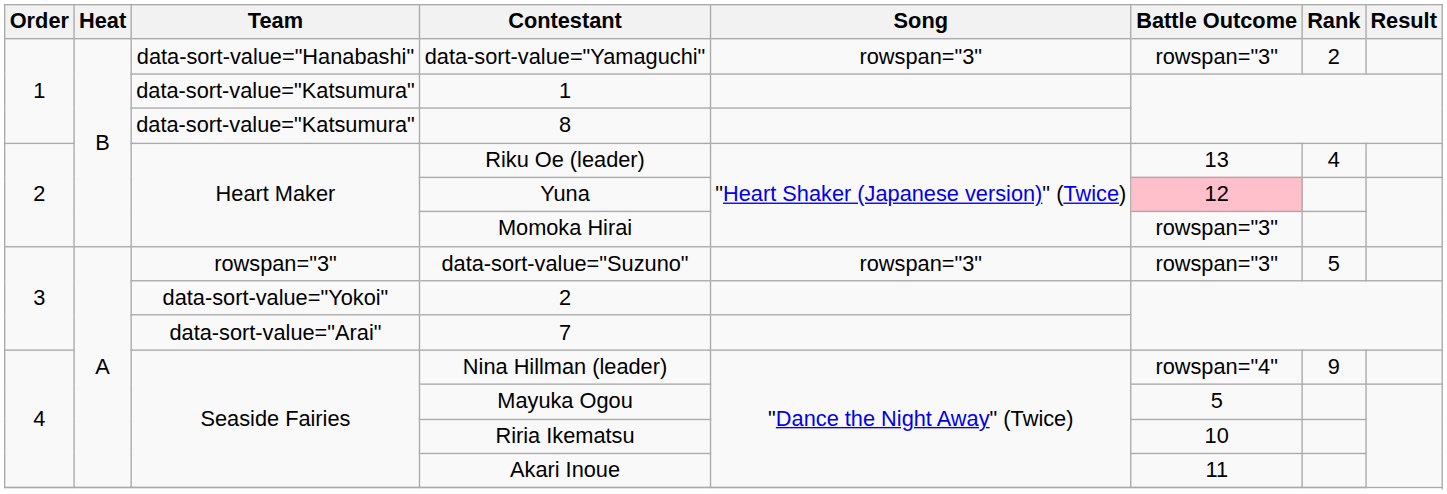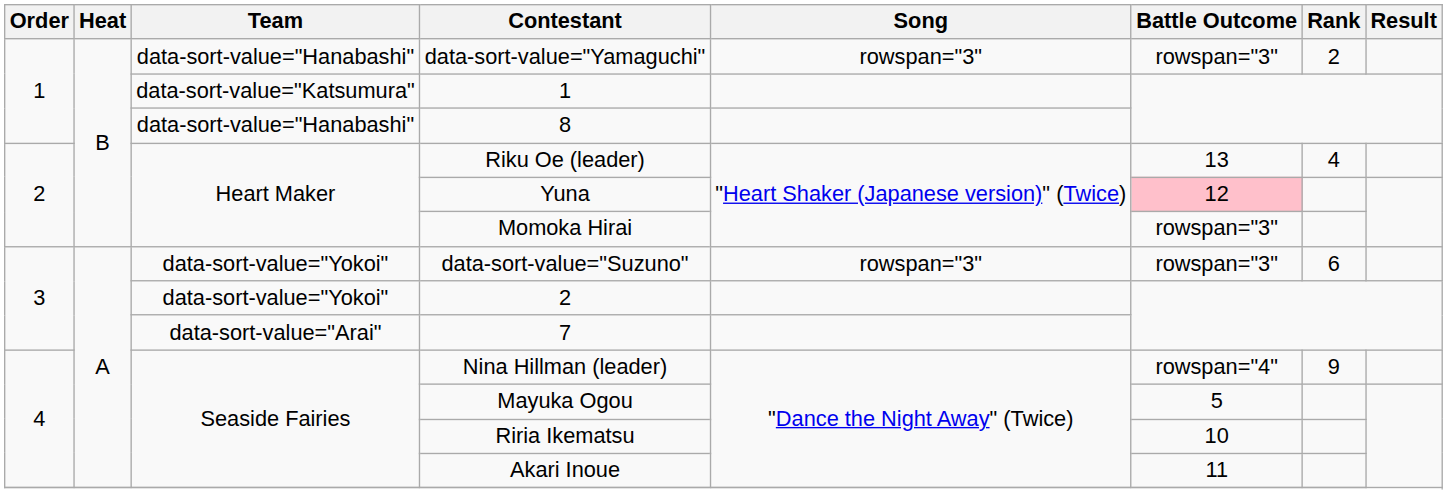(275, 125) data-sort-value="Katsumura" -> (275, 125) data-sort-value="Hanabashi"
(275, 263) rowspan="3" -> (275, 263) data-sort-value="Yokoi"
(1334, 263) 5 -> (1334, 263) 6
